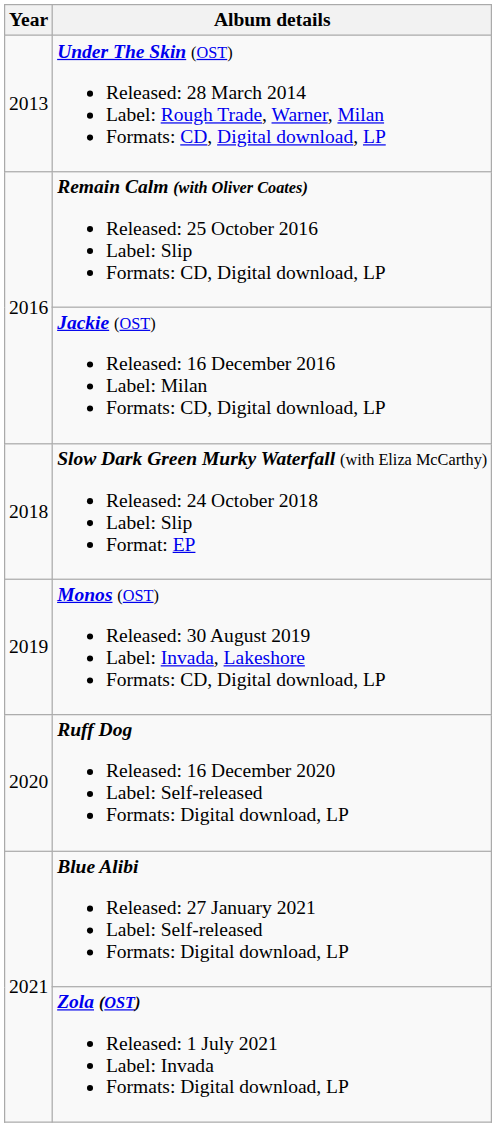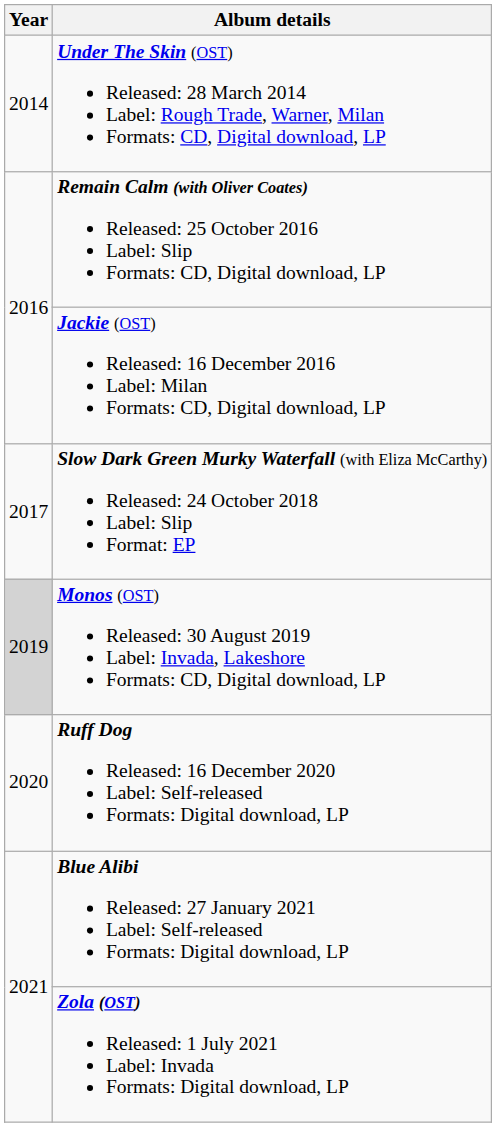(29, 103) 2013 -> (29, 103) 2014
(29, 511) 2018 -> (29, 511) 2017
(29, 646) no background -> (29, 646) lightgrey background
